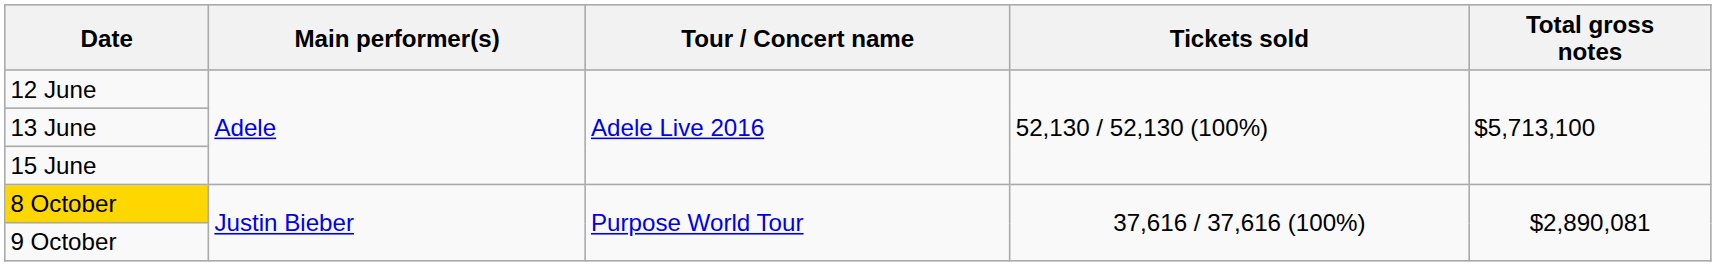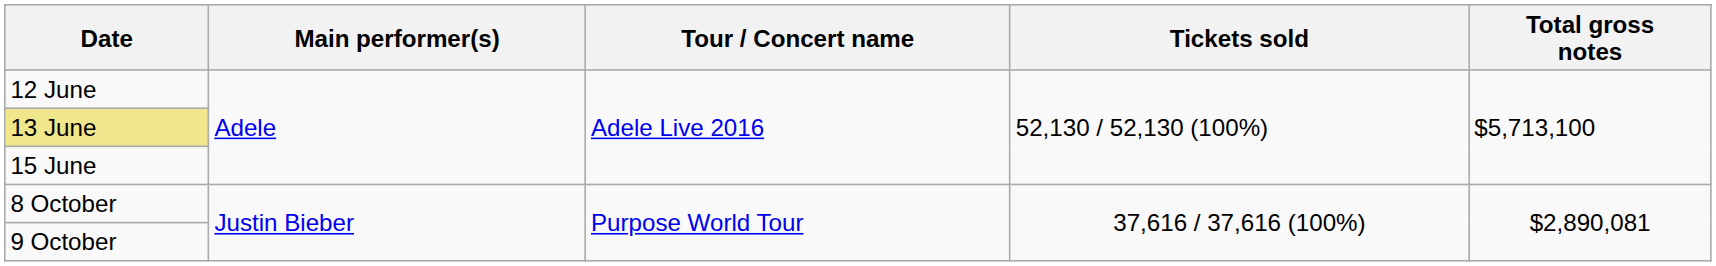(53, 128) no background -> (53, 128) khaki background
(63, 204) gold background -> (63, 204) no background
